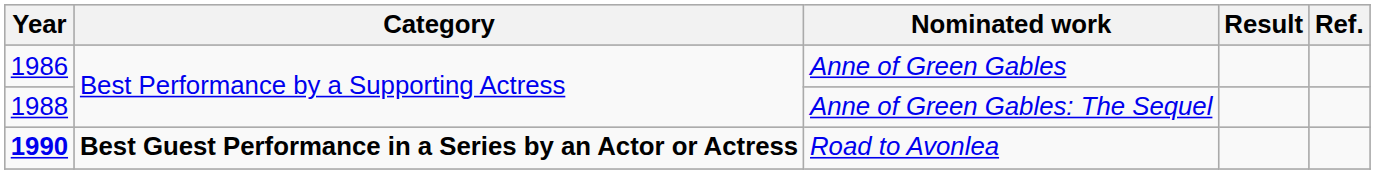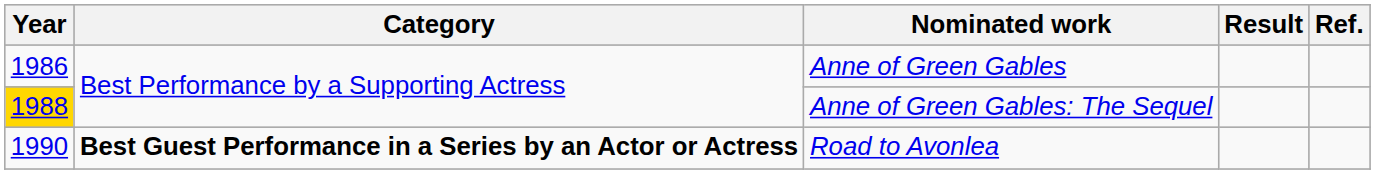(39, 106) no background -> (39, 106) gold background
(39, 147) bold -> (39, 147) normal
